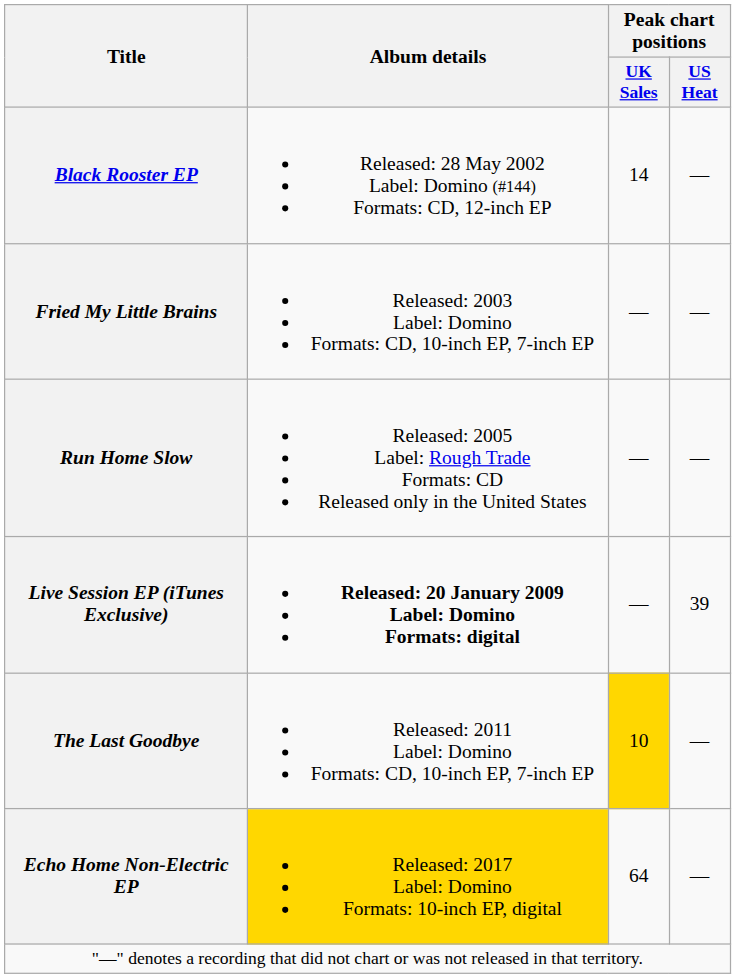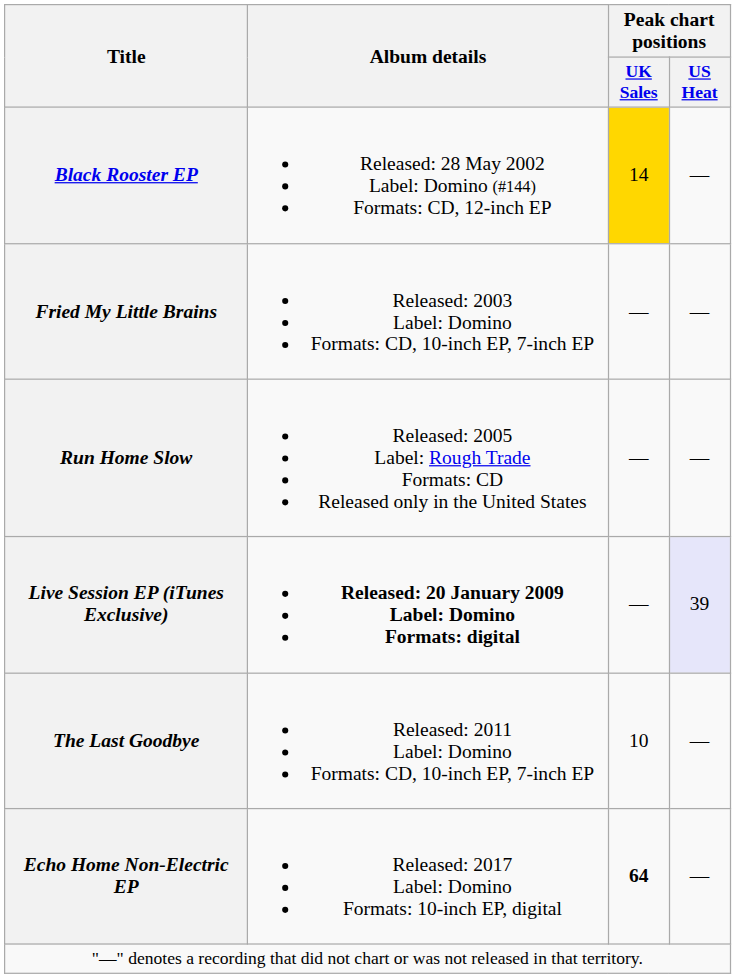(639, 175) no background -> (639, 175) gold background
(700, 604) no background -> (700, 604) lavender background
(639, 740) gold background -> (639, 740) no background
(428, 888) gold background -> (428, 888) no background
(639, 876) normal -> (639, 876) bold
